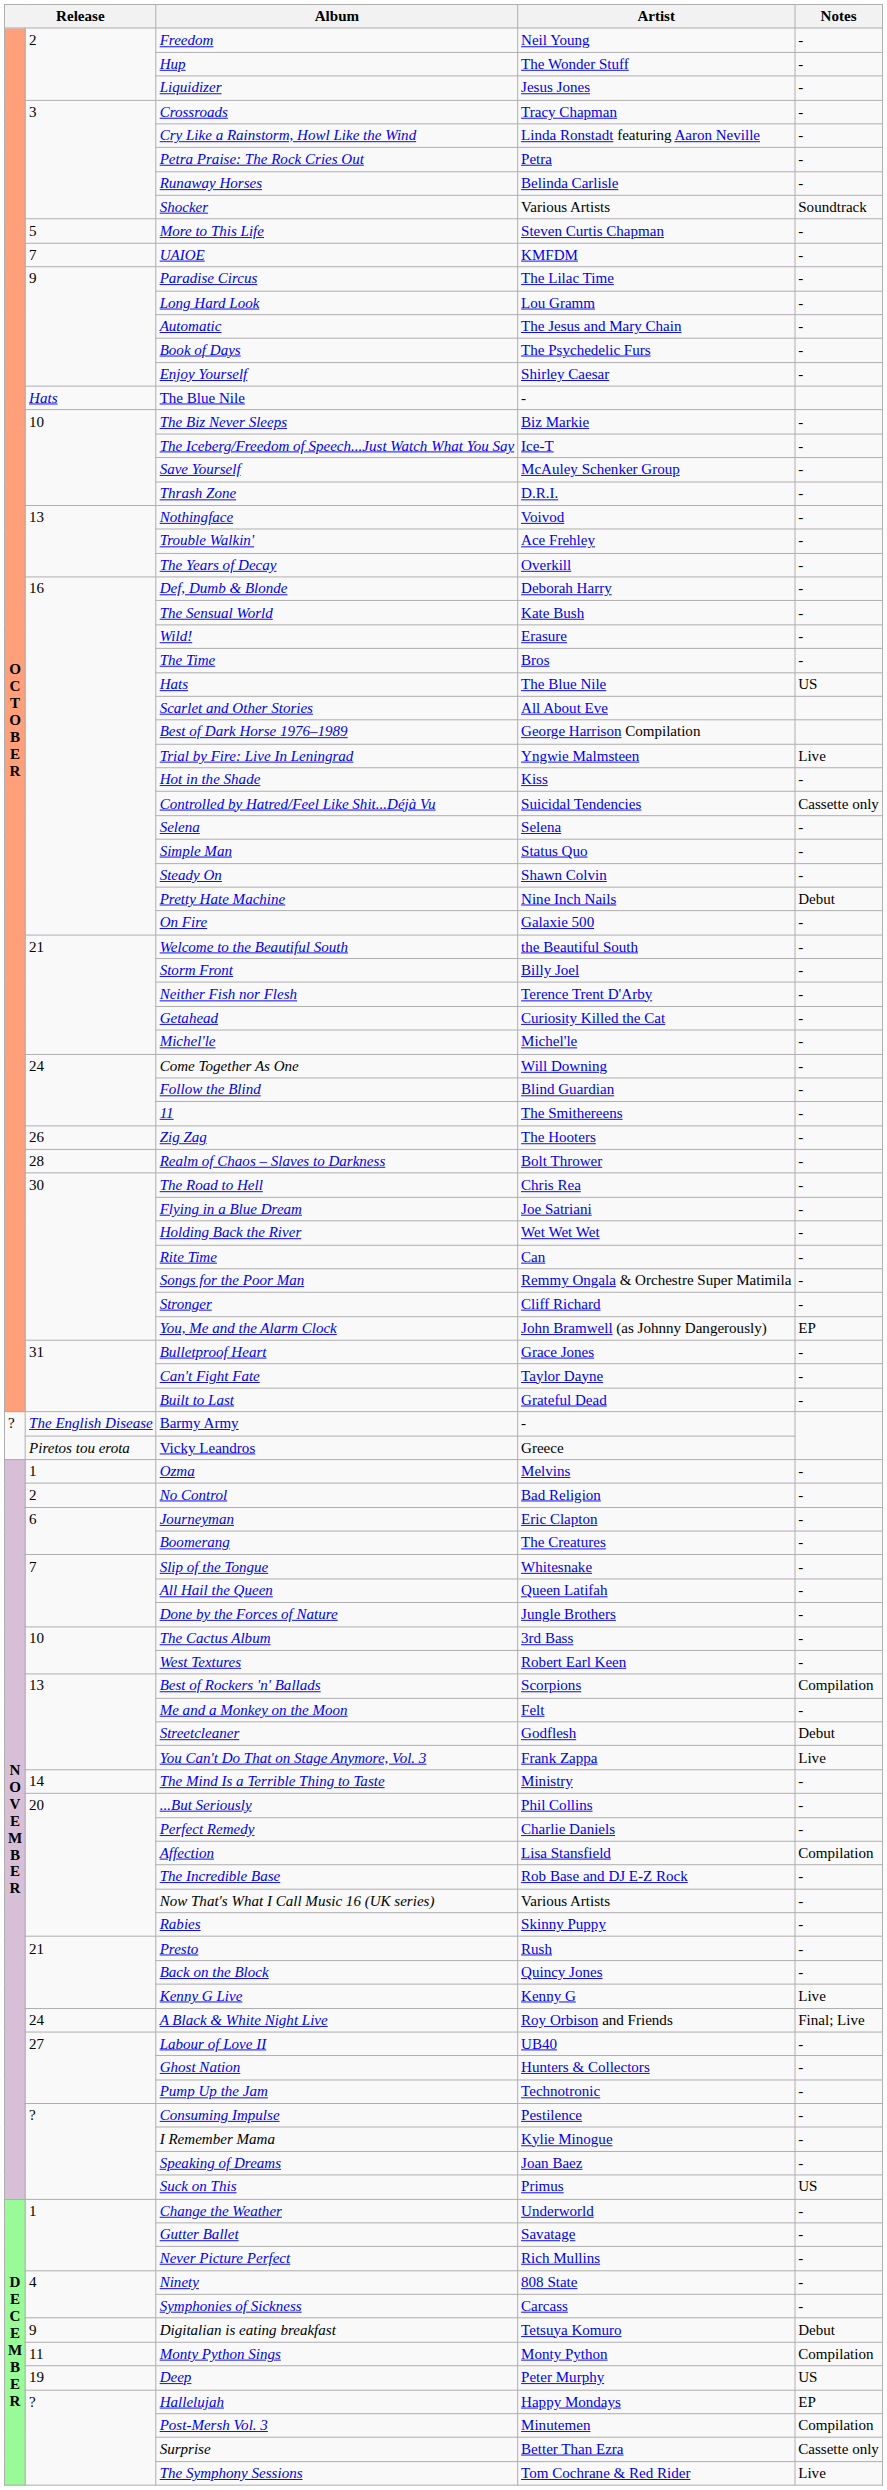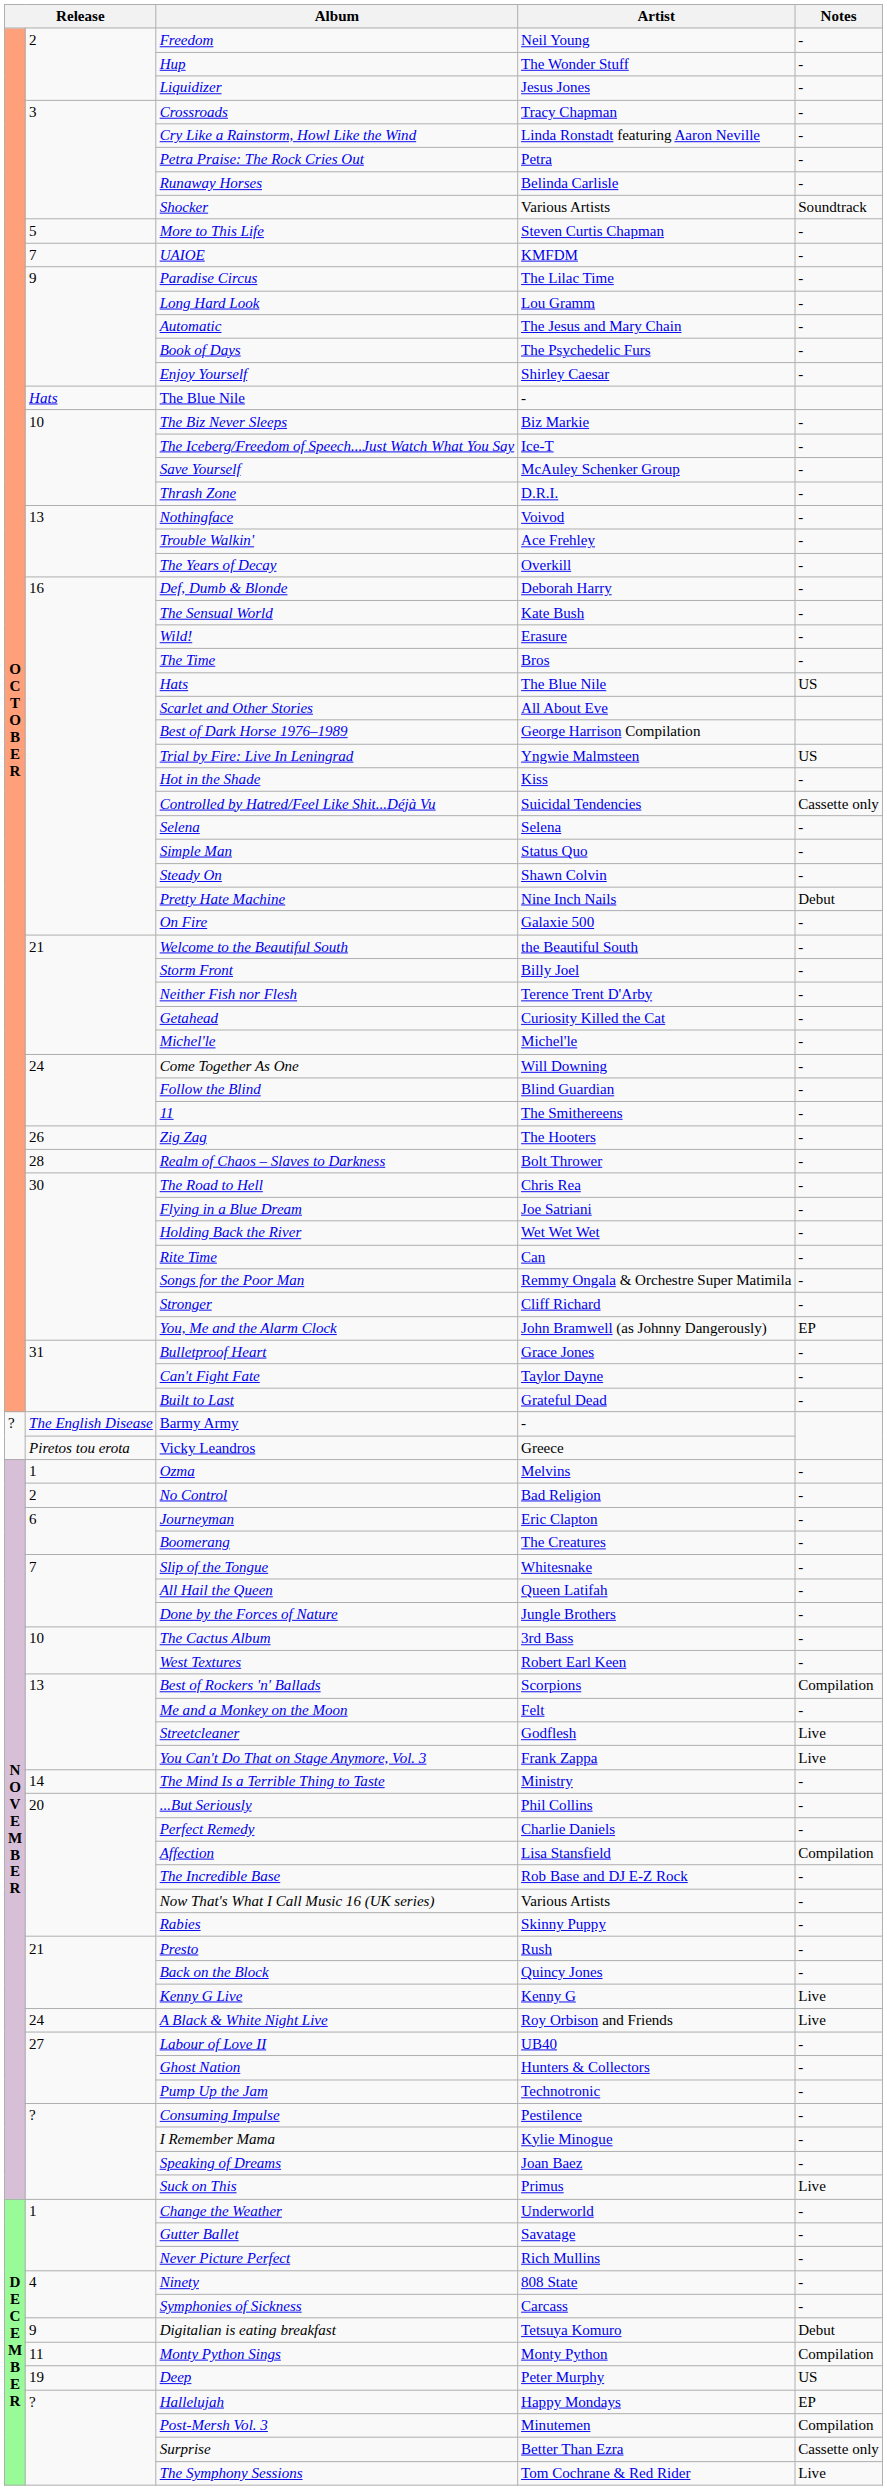(812, 755) Live -> (808, 755) US
(817, 1733) Debut -> (812, 1733) Live
(831, 2020) Final; Live -> (812, 2020) Live
(808, 2187) US -> (812, 2187) Live
